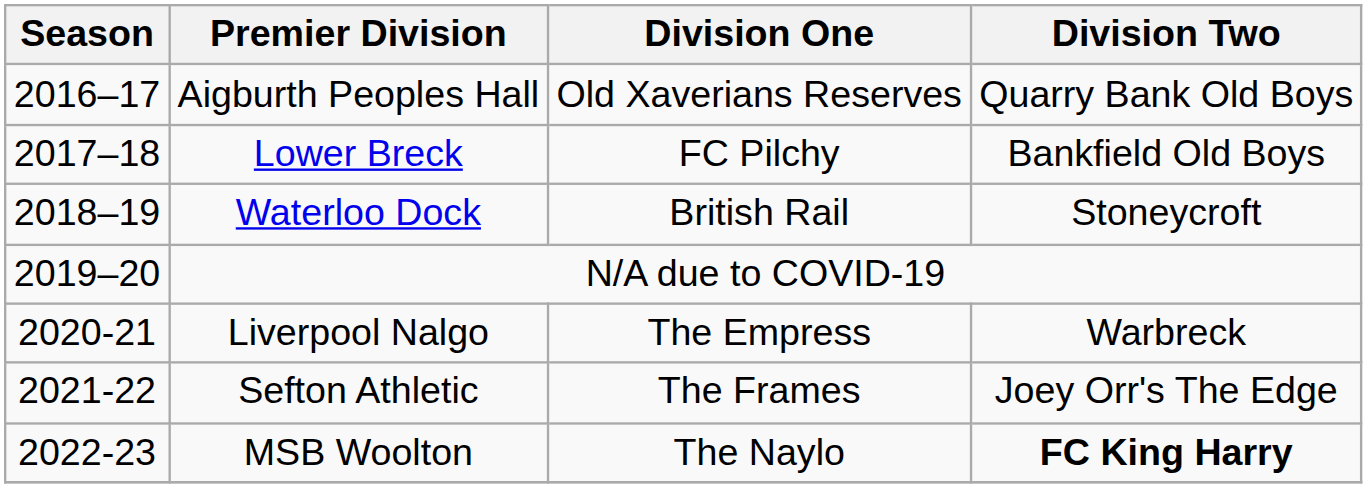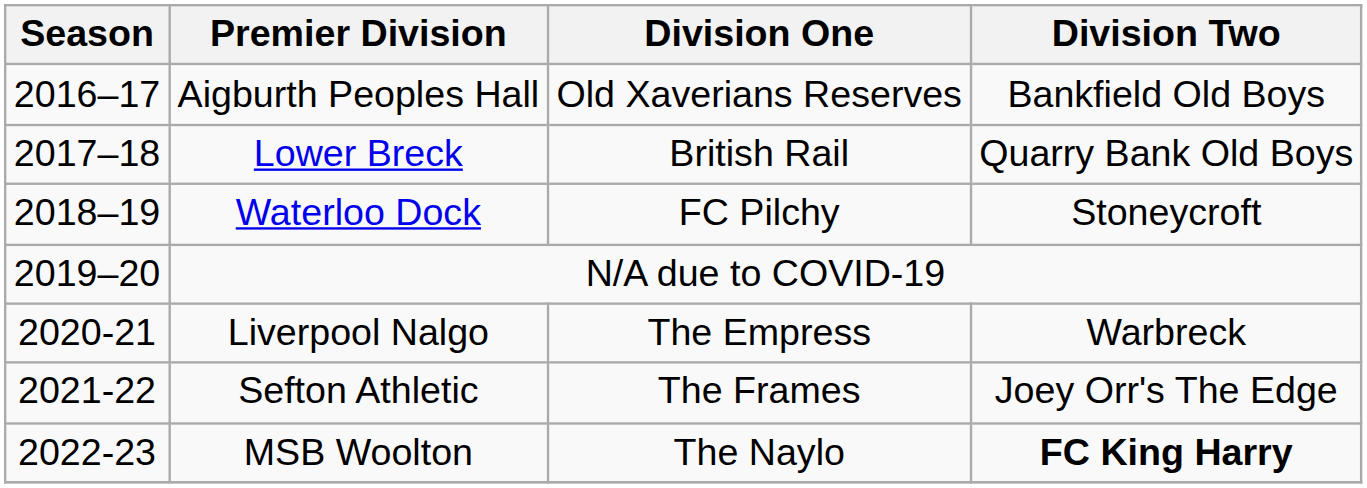(1166, 93) Quarry Bank Old Boys -> (1166, 93) Bankfield Old Boys
(759, 153) FC Pilchy -> (759, 153) British Rail
(1166, 153) Bankfield Old Boys -> (1166, 153) Quarry Bank Old Boys
(759, 213) British Rail -> (759, 213) FC Pilchy
